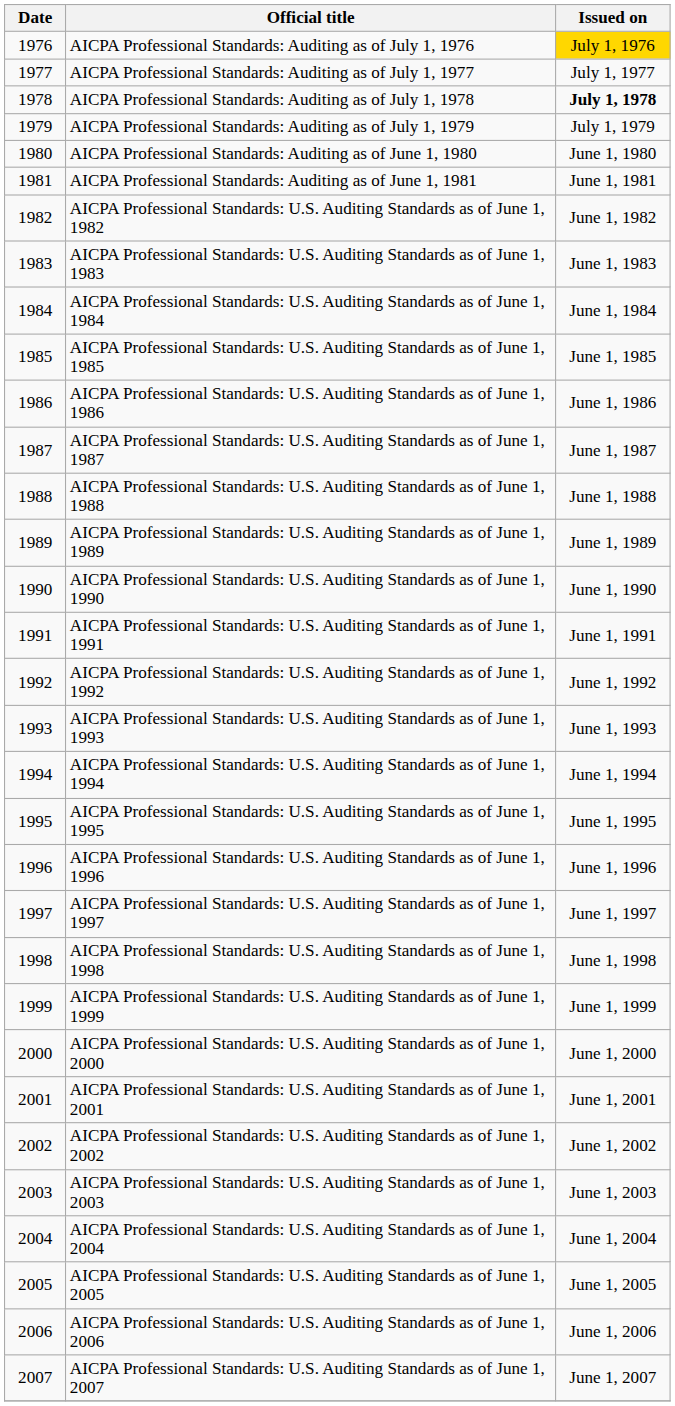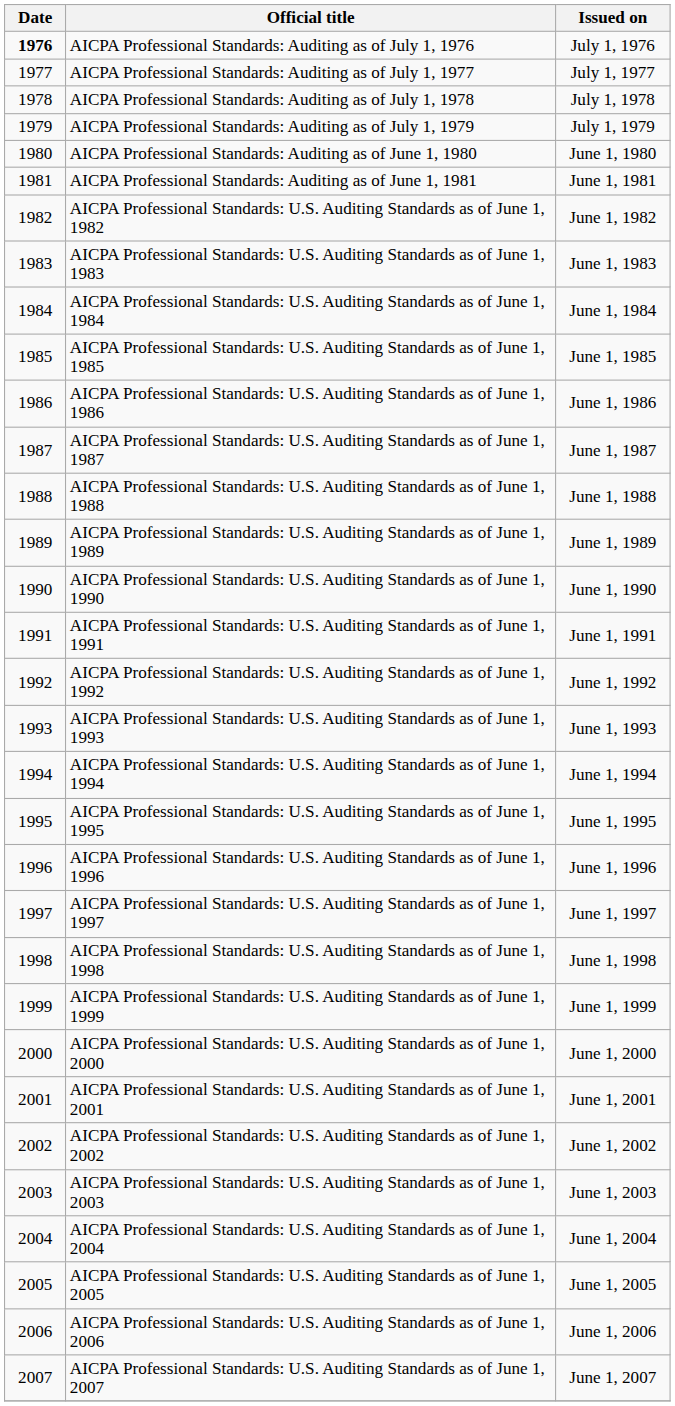(35, 45) normal -> (35, 45) bold
(613, 45) gold background -> (613, 45) no background
(613, 99) bold -> (613, 99) normal
